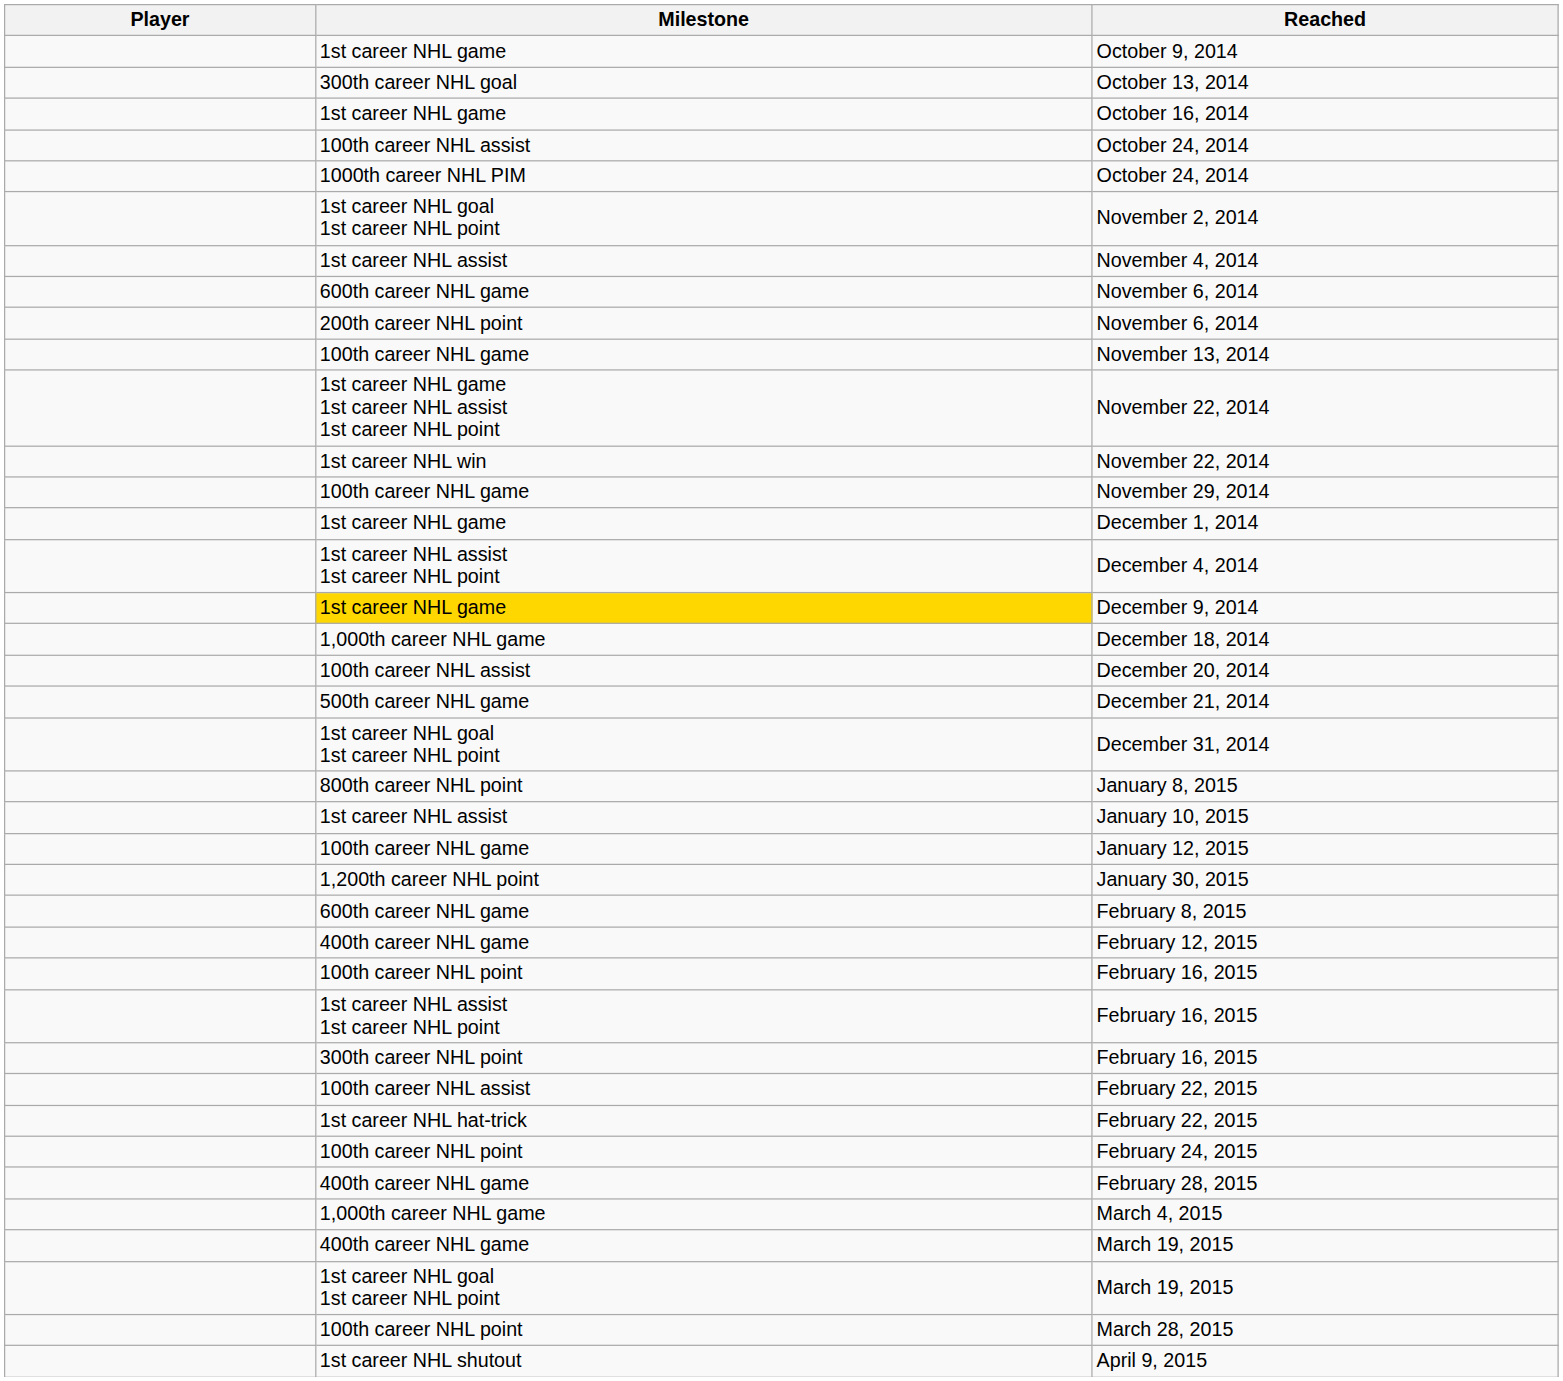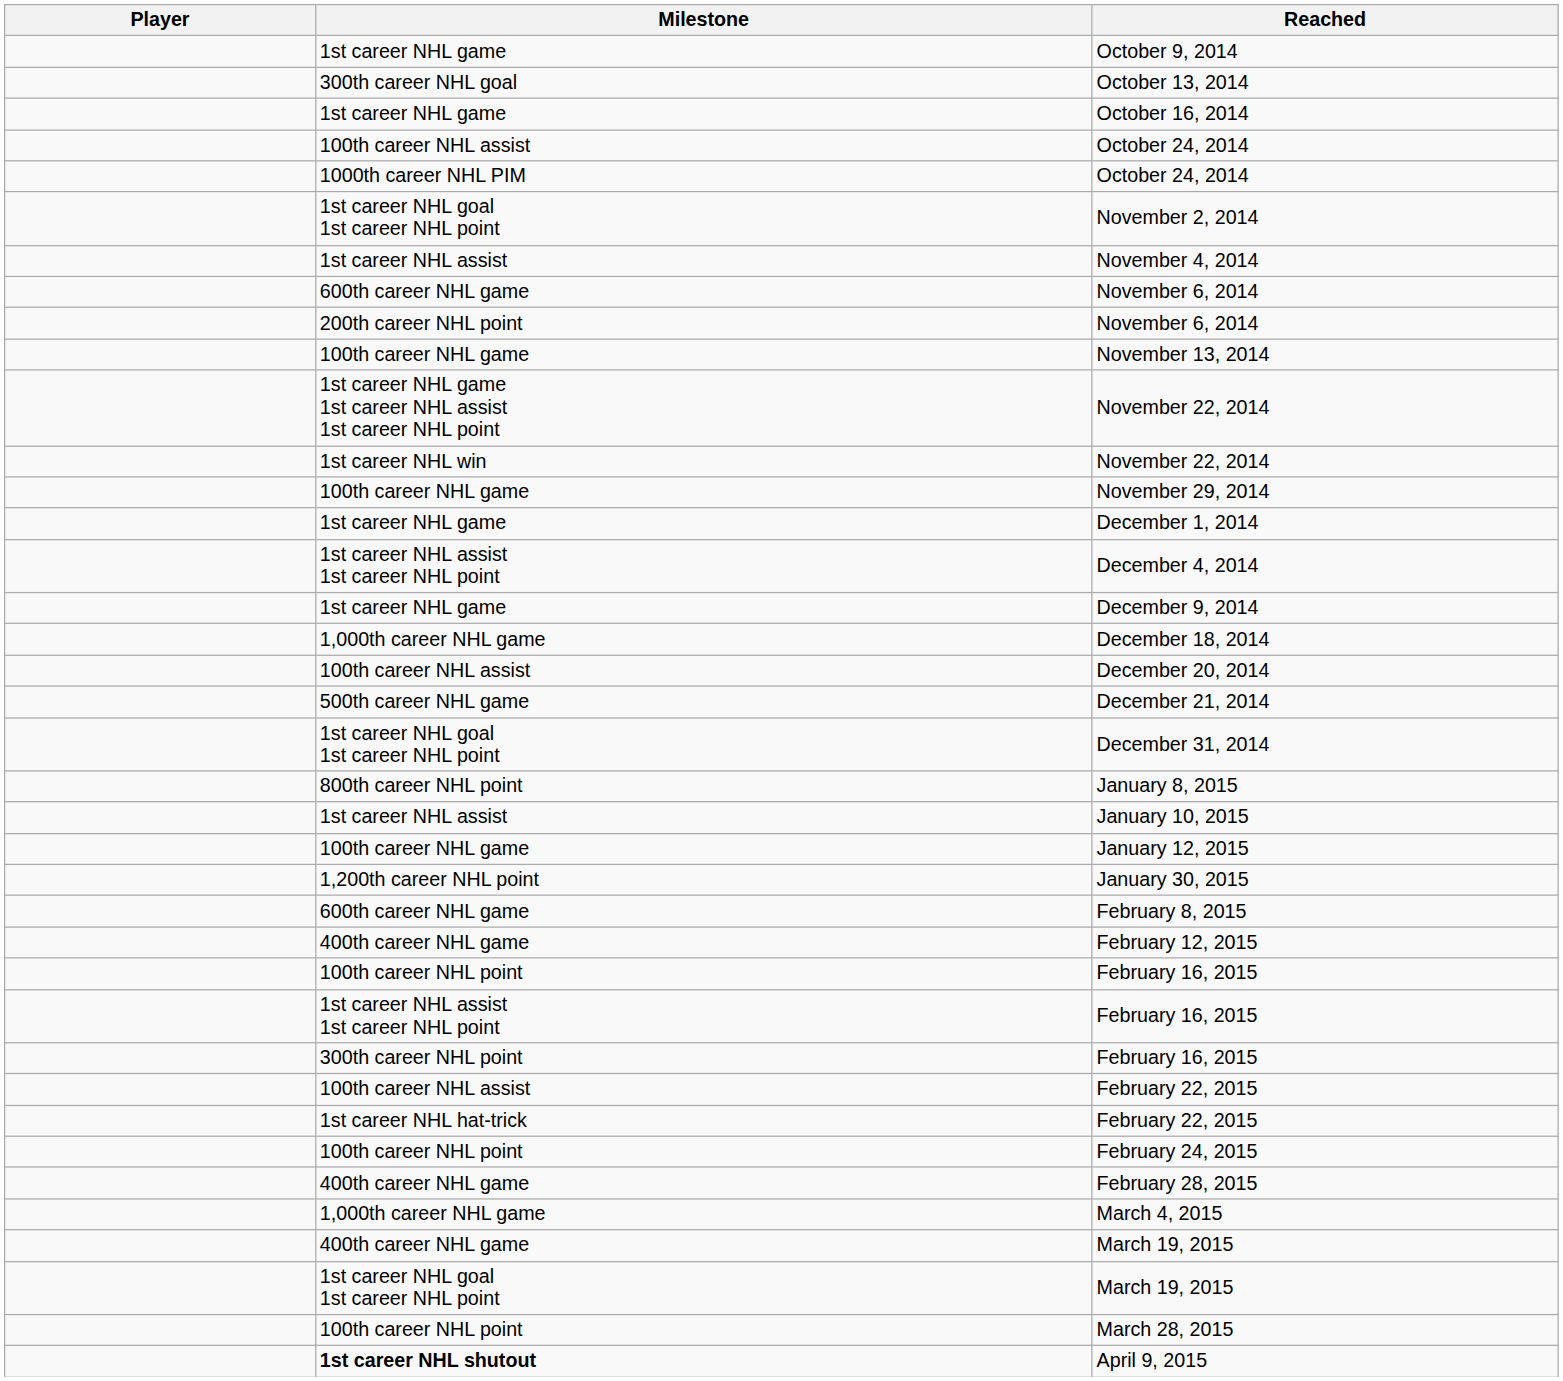(413, 608) gold background -> (413, 608) no background
(421, 1361) normal -> (428, 1361) bold
